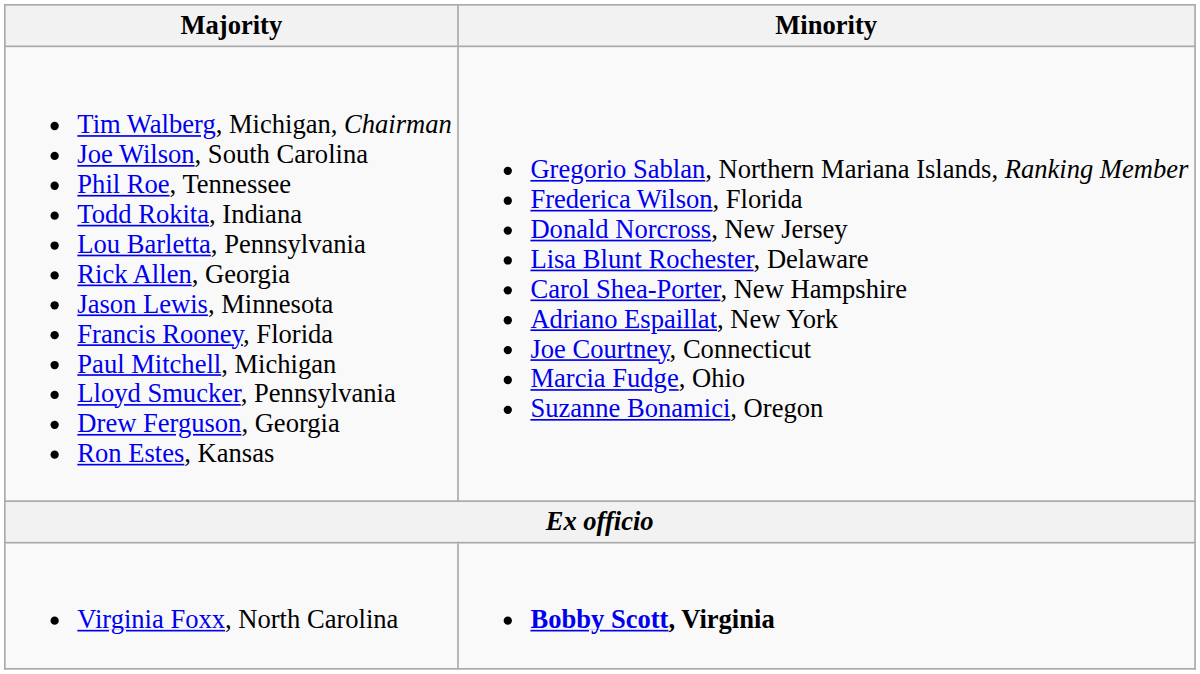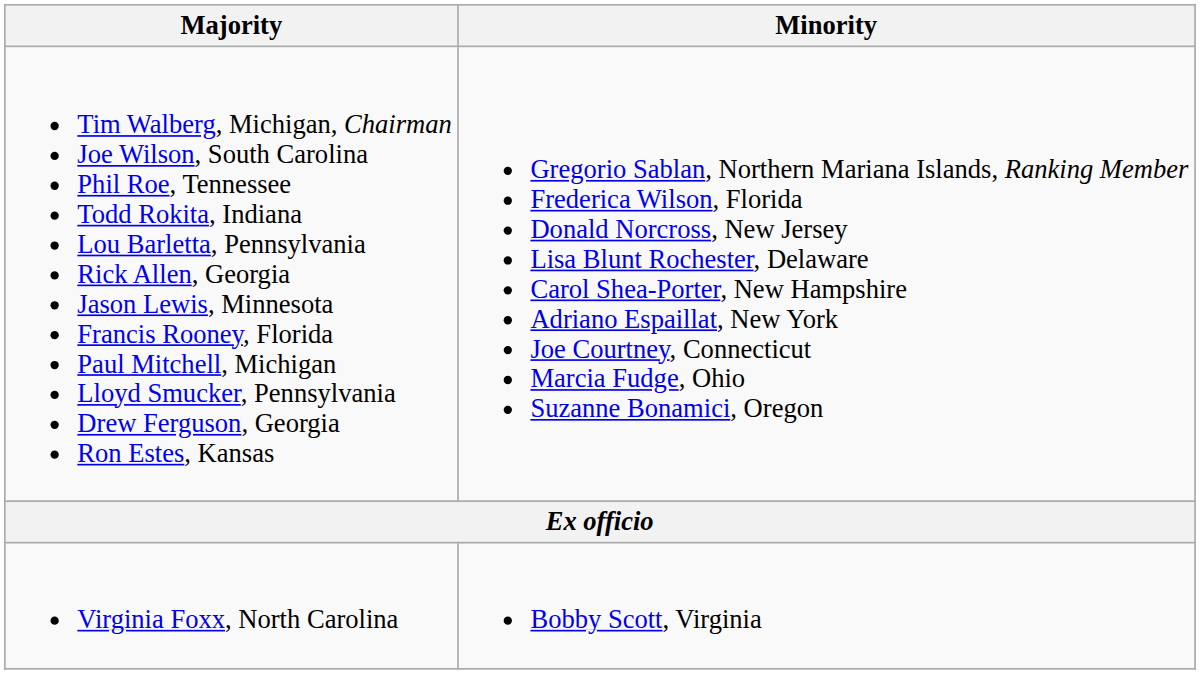(826, 620) bold -> (826, 620) normal
